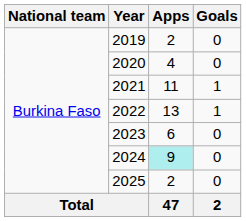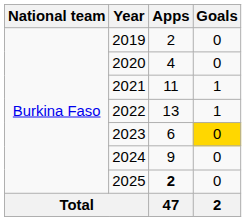(217, 134) no background -> (217, 134) gold background
(171, 157) paleturquoise background -> (171, 157) no background
(171, 181) normal -> (171, 181) bold
